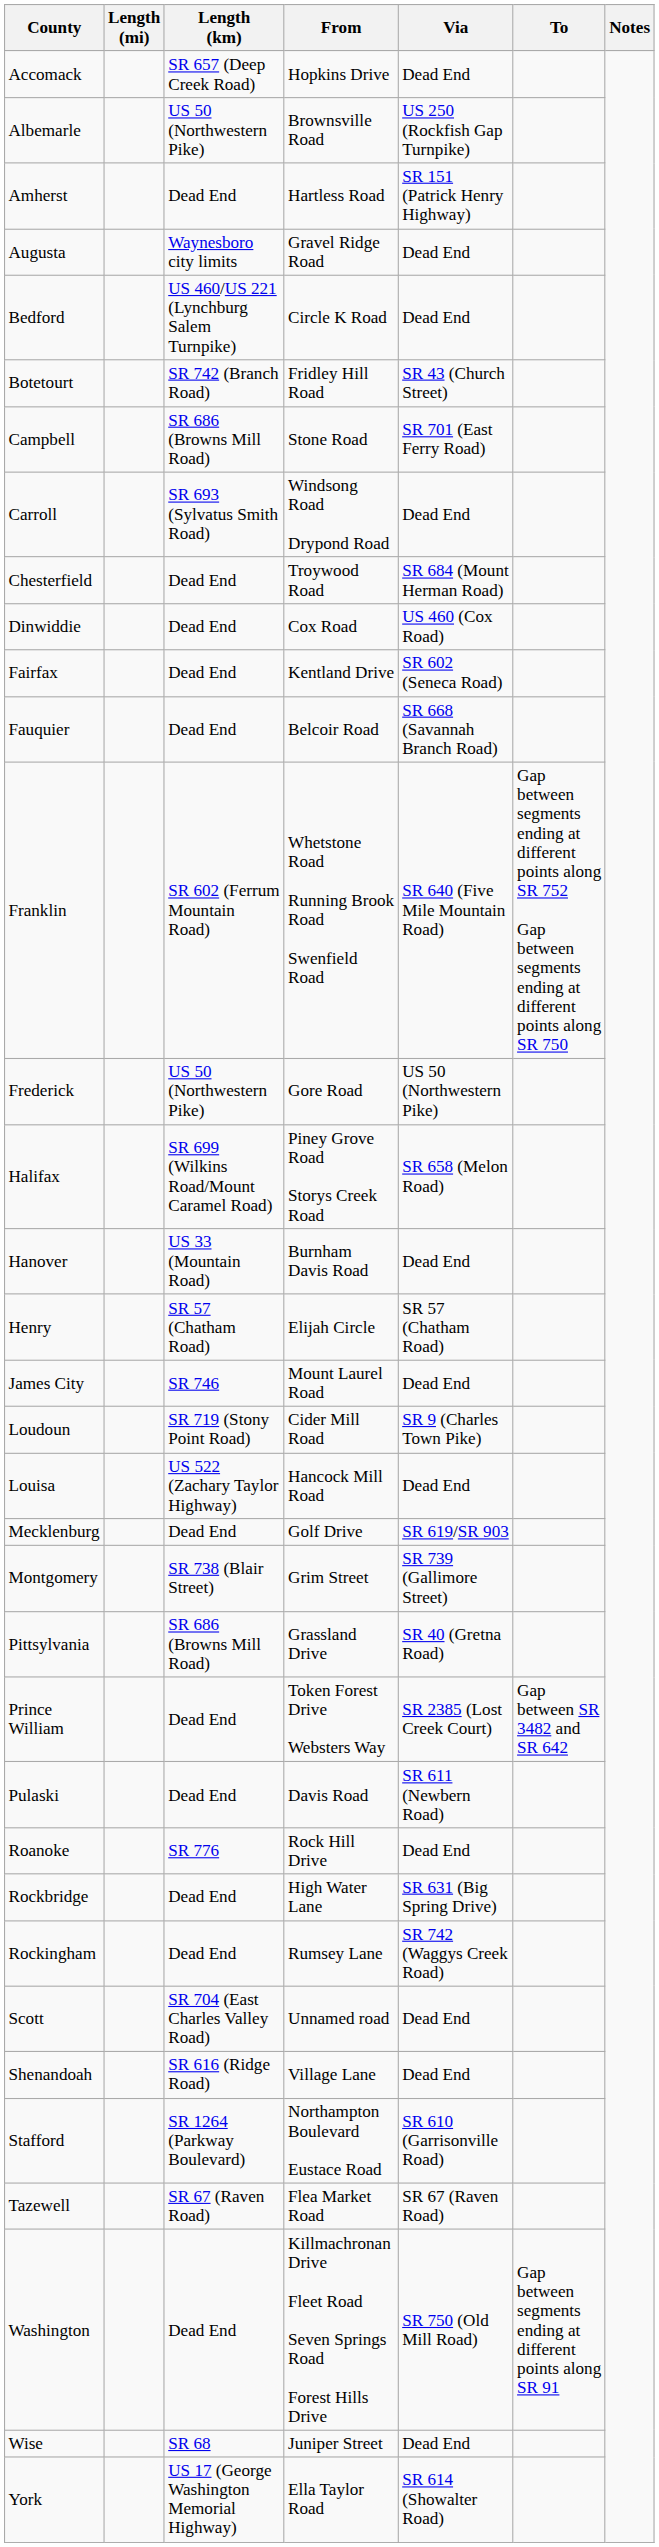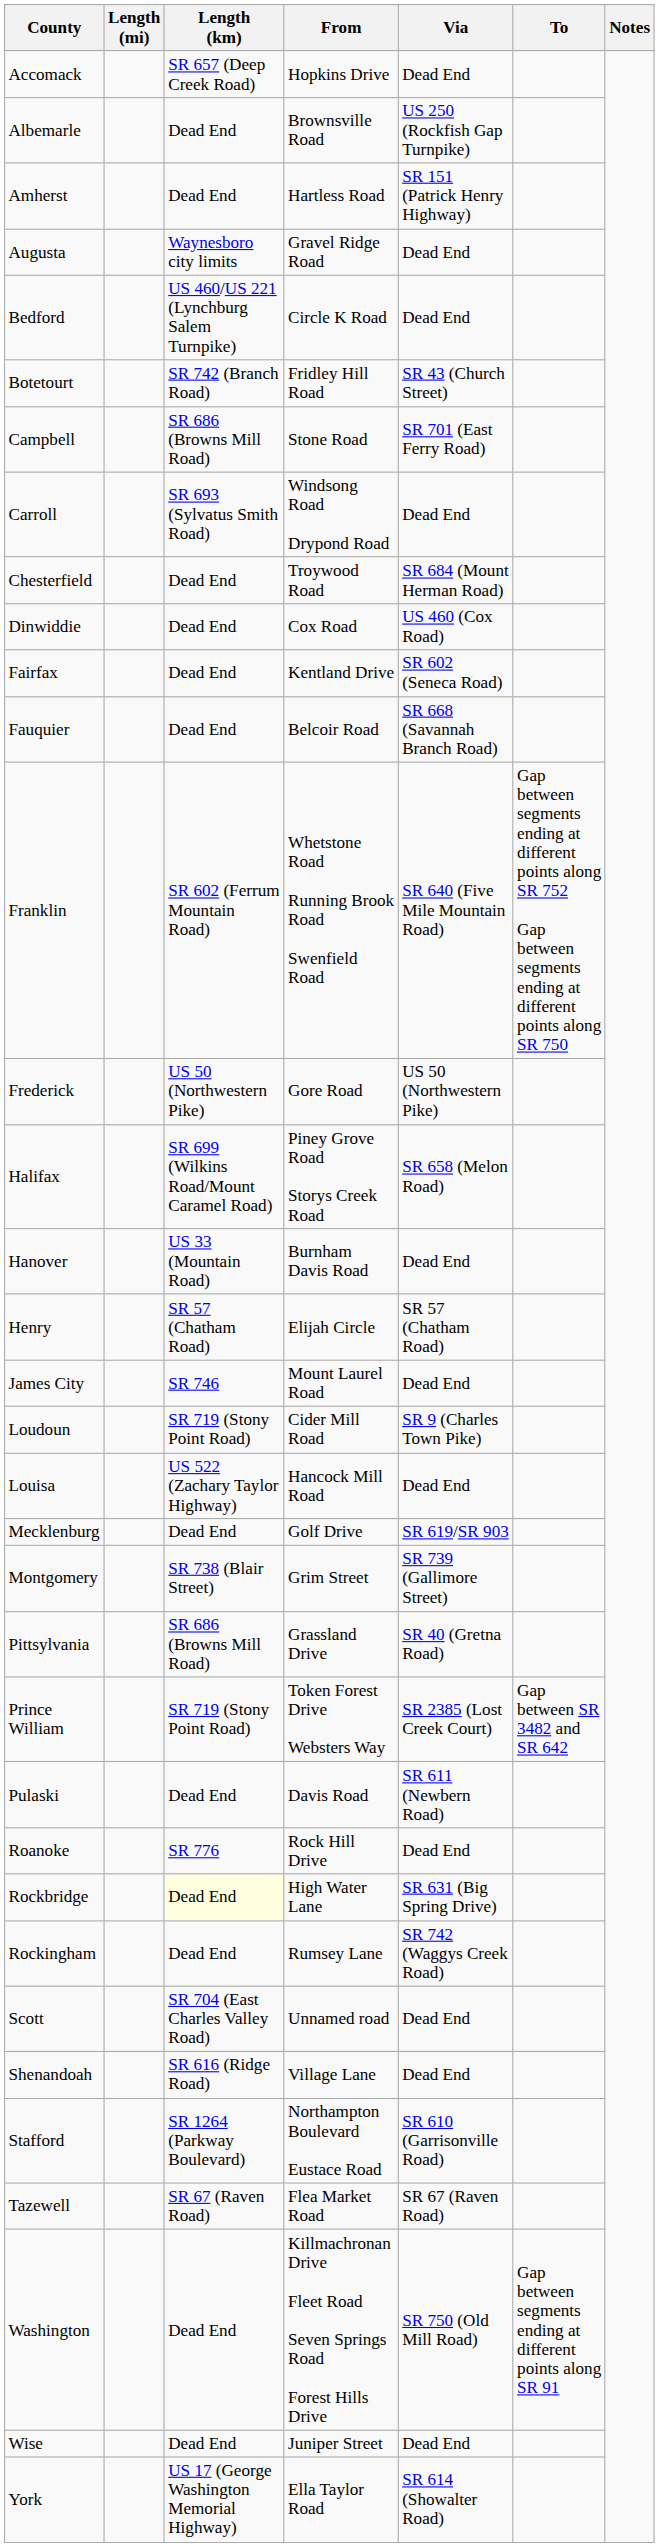(218, 130) US 50 (Northwestern Pike) -> (202, 130) Dead End
(202, 1719) Dead End -> (219, 1719) SR 719 (Stony Point Road)
(202, 1897) no background -> (202, 1897) lightyellow background
(189, 2443) SR 68 -> (202, 2443) Dead End
